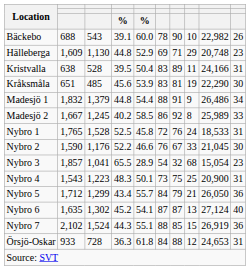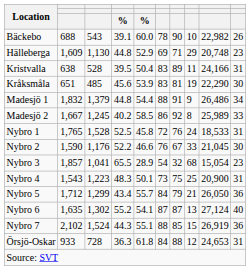(123, 210) 45.2 -> (123, 210) 55.2
